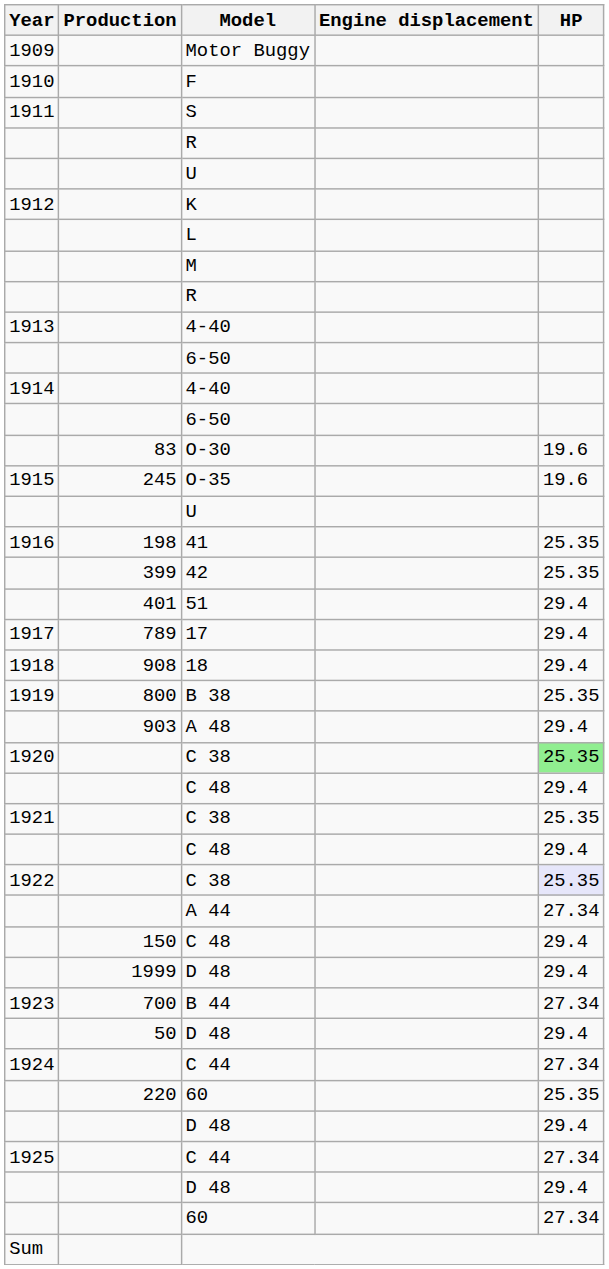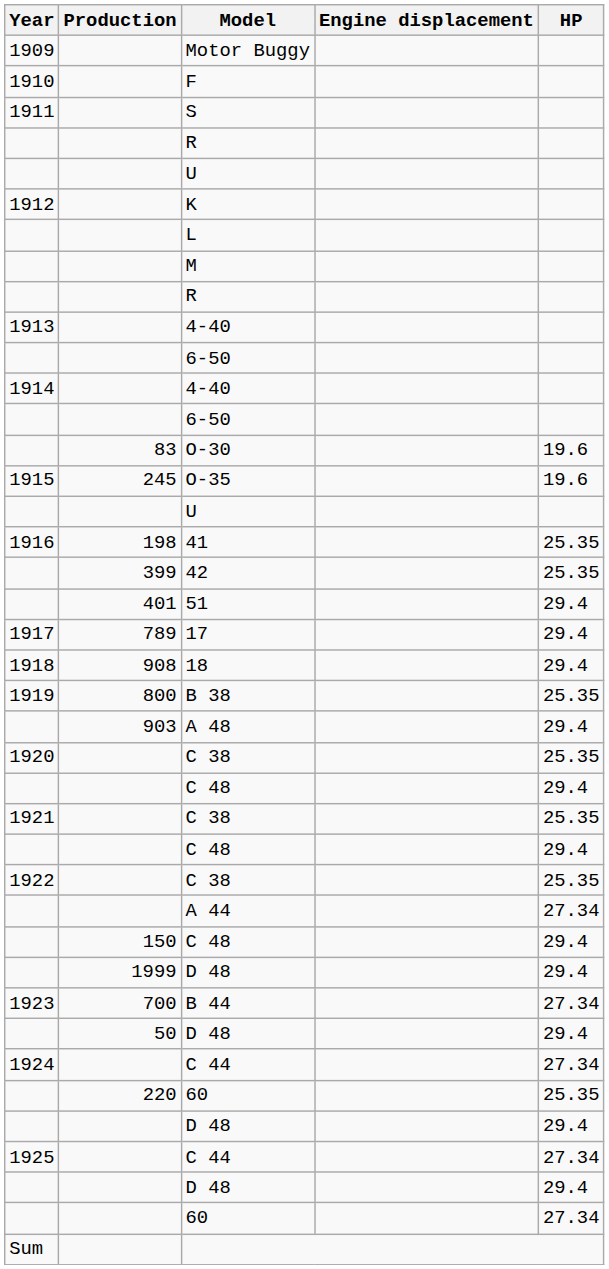(571, 757) lightgreen background -> (571, 757) no background
(571, 880) lavender background -> (571, 880) no background
